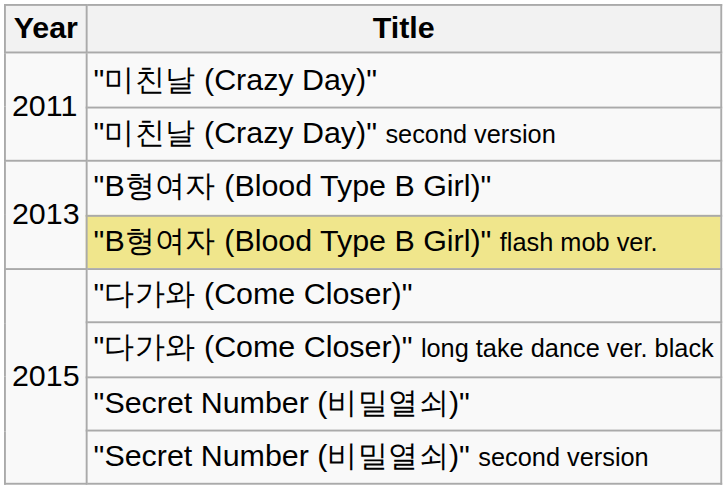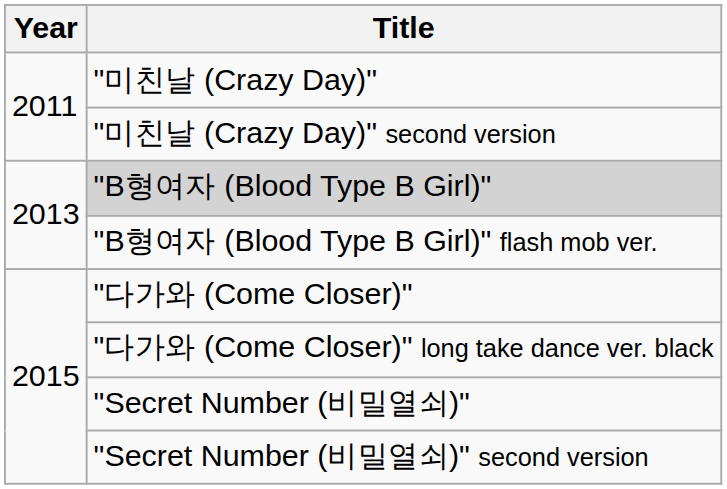(292, 186) no background -> (292, 186) lightgrey background
(376, 240) khaki background -> (376, 240) no background
